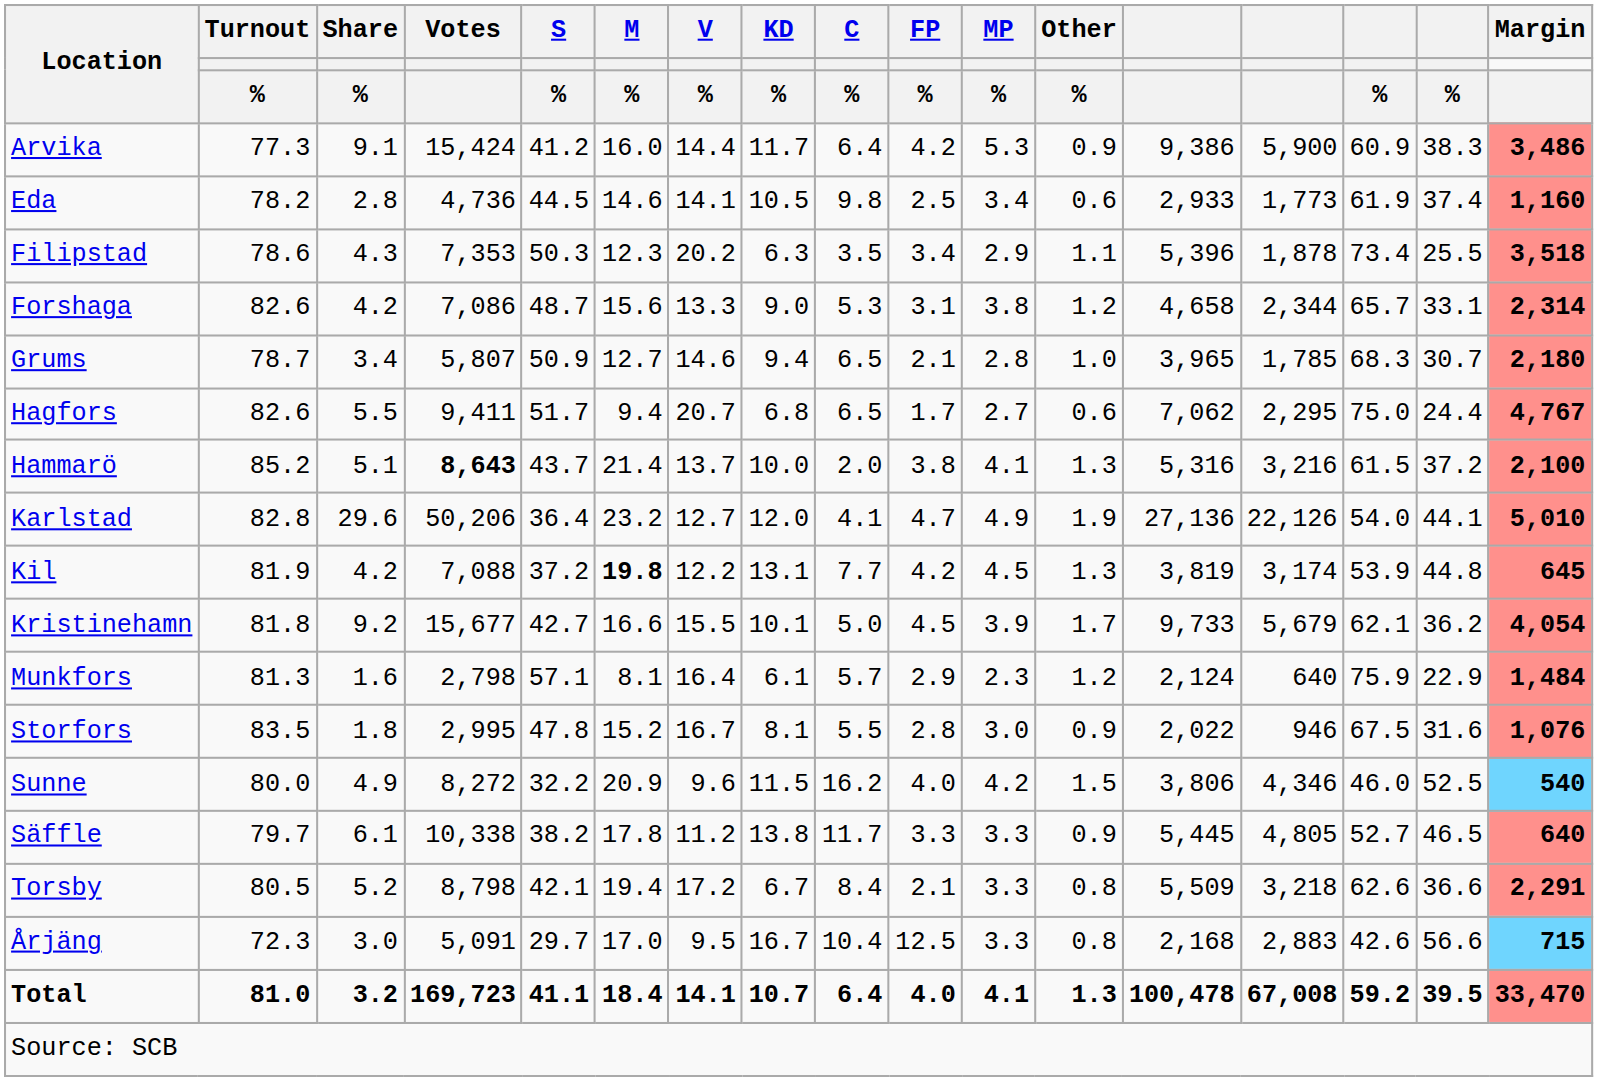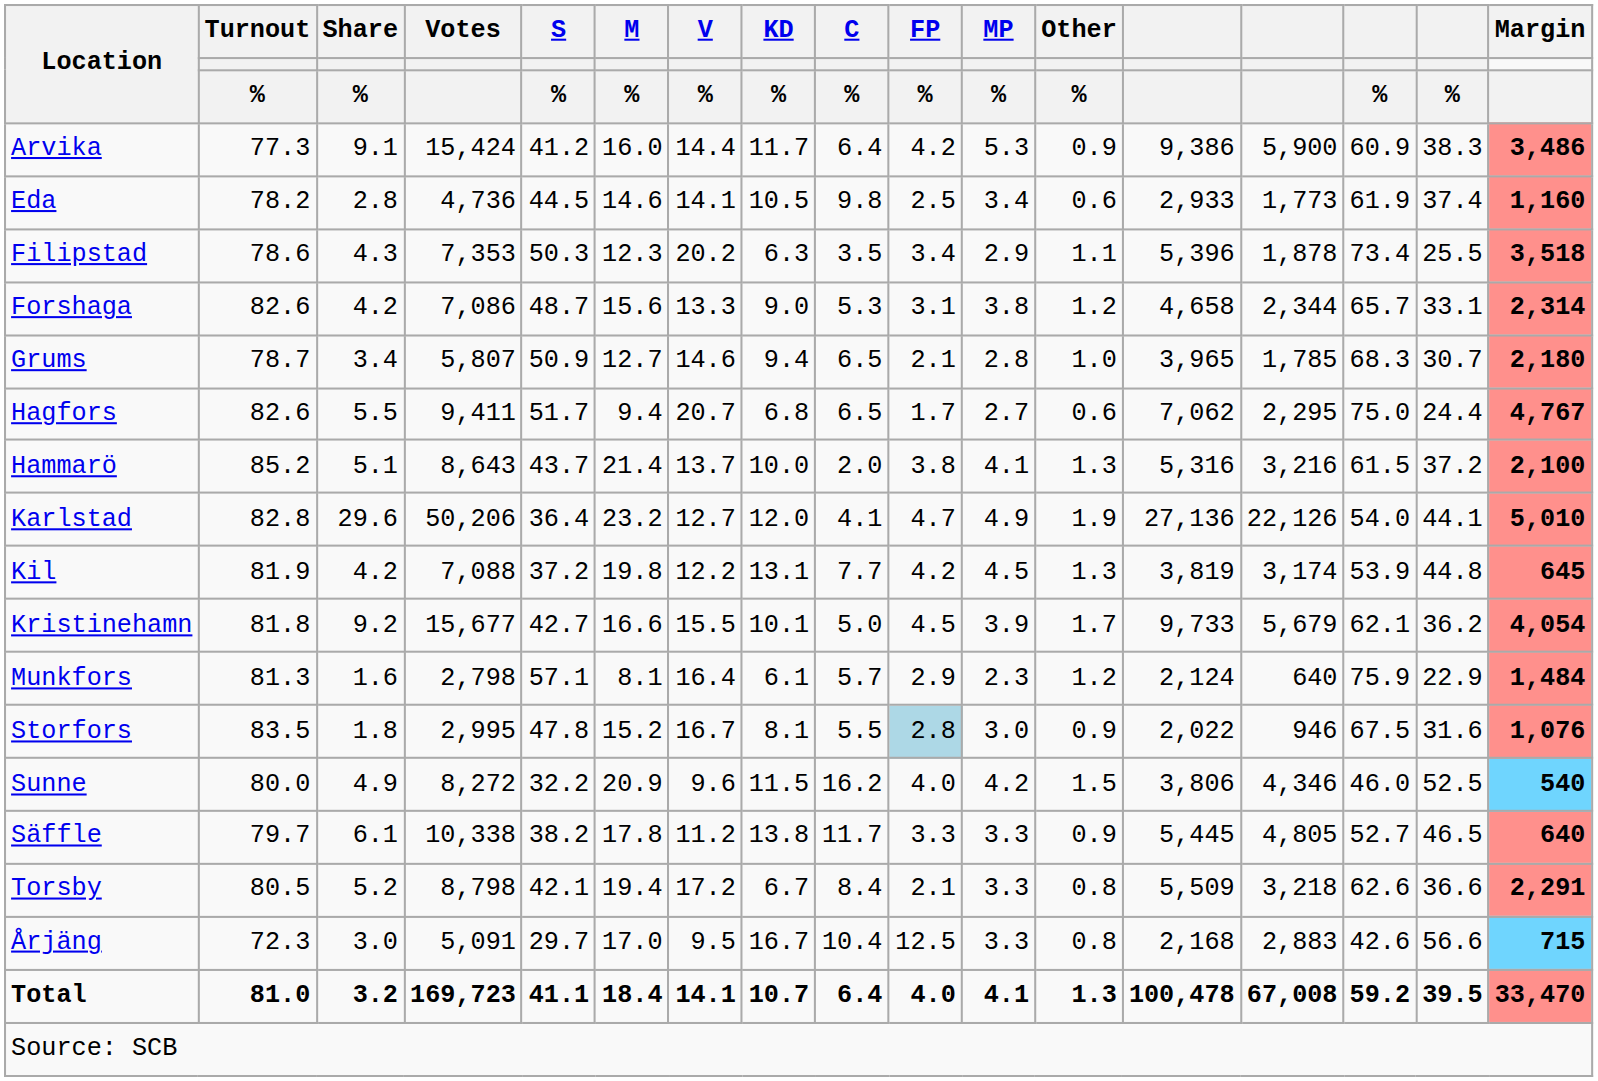(478, 467) bold -> (478, 467) normal
(632, 573) bold -> (632, 573) normal
(933, 732) no background -> (933, 732) lightblue background
